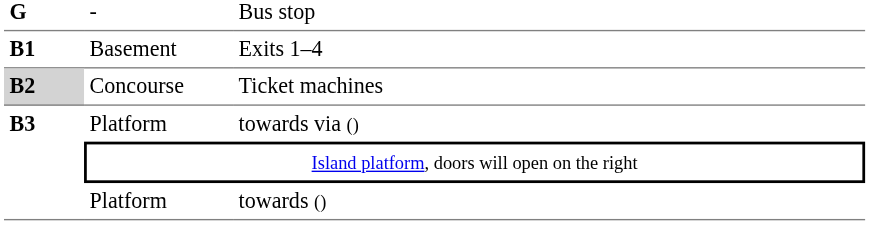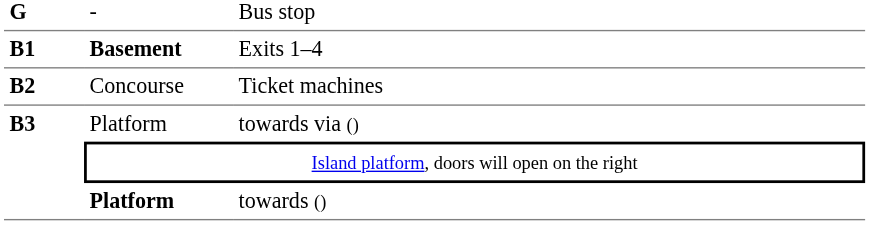(133, 49) normal -> (136, 49) bold
(22, 86) lightgrey background -> (22, 86) no background
(128, 200) normal -> (132, 200) bold
